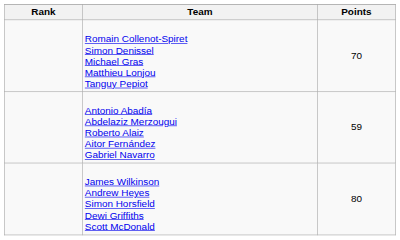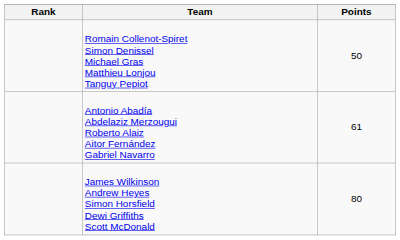(356, 55) 70 -> (356, 55) 50
(356, 127) 59 -> (356, 127) 61
